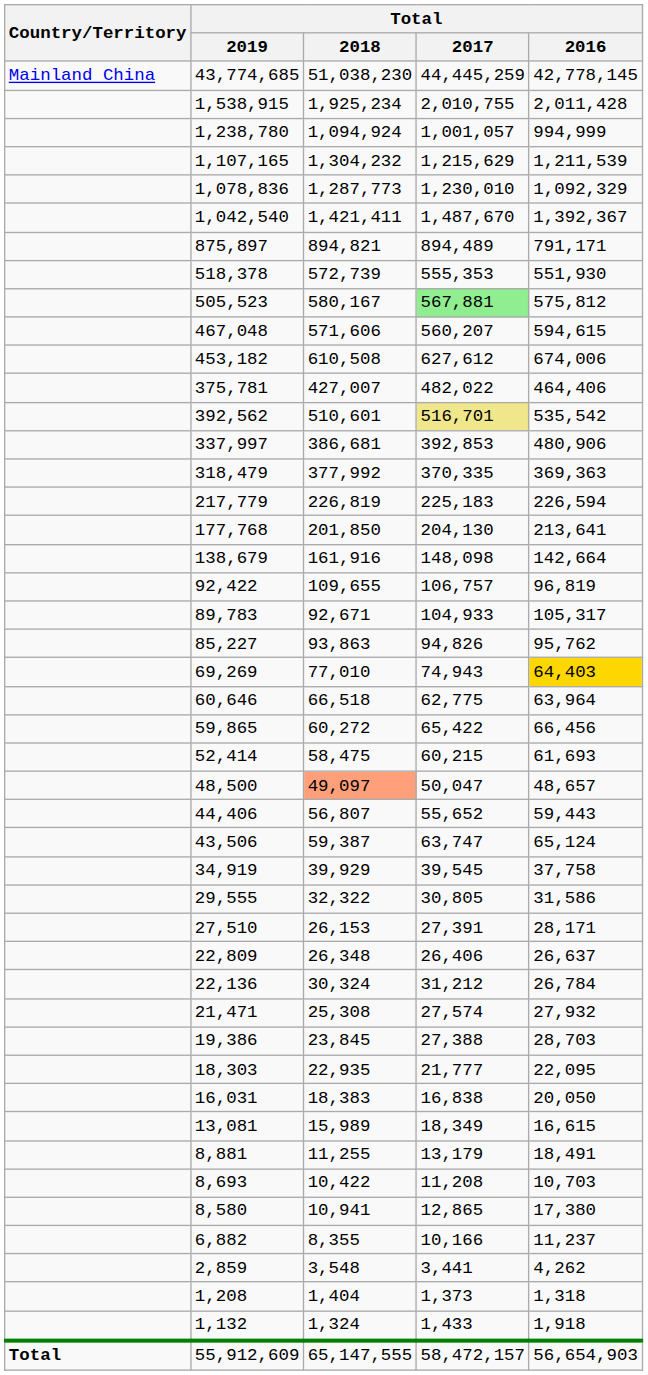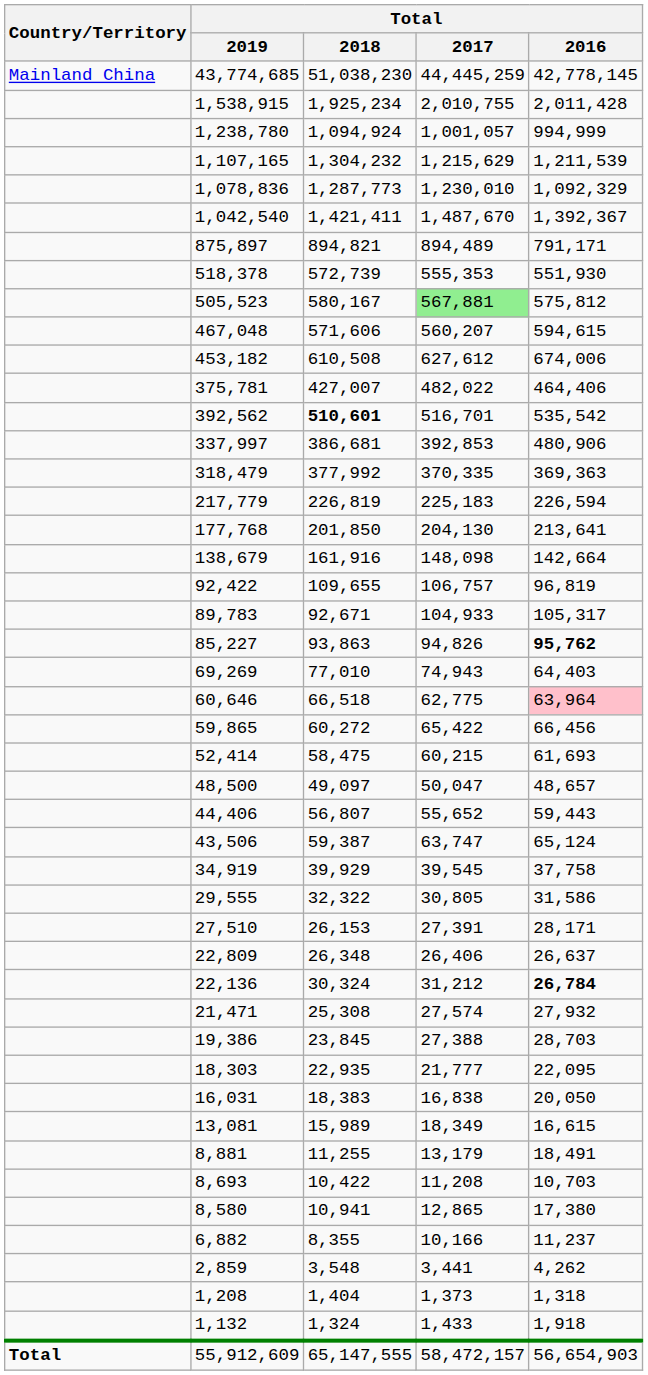(344, 416) normal -> (344, 416) bold
(457, 416) khaki background -> (457, 416) no background
(565, 643) normal -> (565, 643) bold
(565, 672) gold background -> (565, 672) no background
(565, 700) no background -> (565, 700) pink background
(339, 785) lightsalmon background -> (339, 785) no background
(565, 984) normal -> (565, 984) bold
